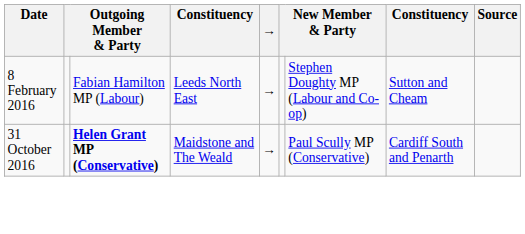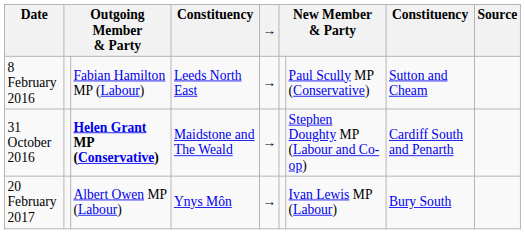(334, 90) Stephen Doughty MP (Labour and Co-op) -> (331, 82) Paul Scully MP (Conservative)
(331, 150) Paul Scully MP (Conservative) -> (334, 142) Stephen Doughty MP (Labour and Co-op)
+ row: (32, 202)
